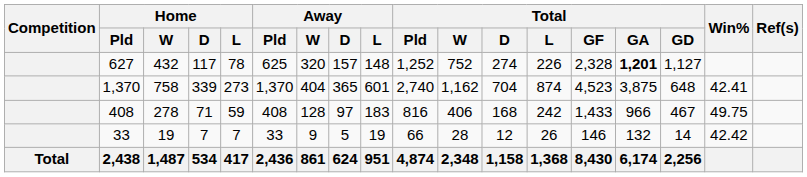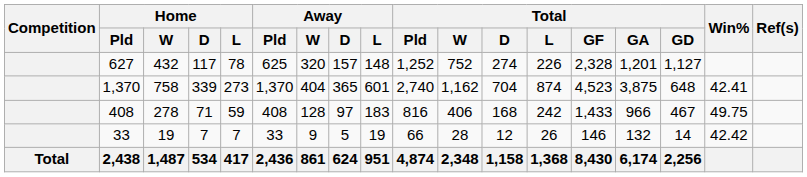(638, 64) bold -> (638, 64) normal
